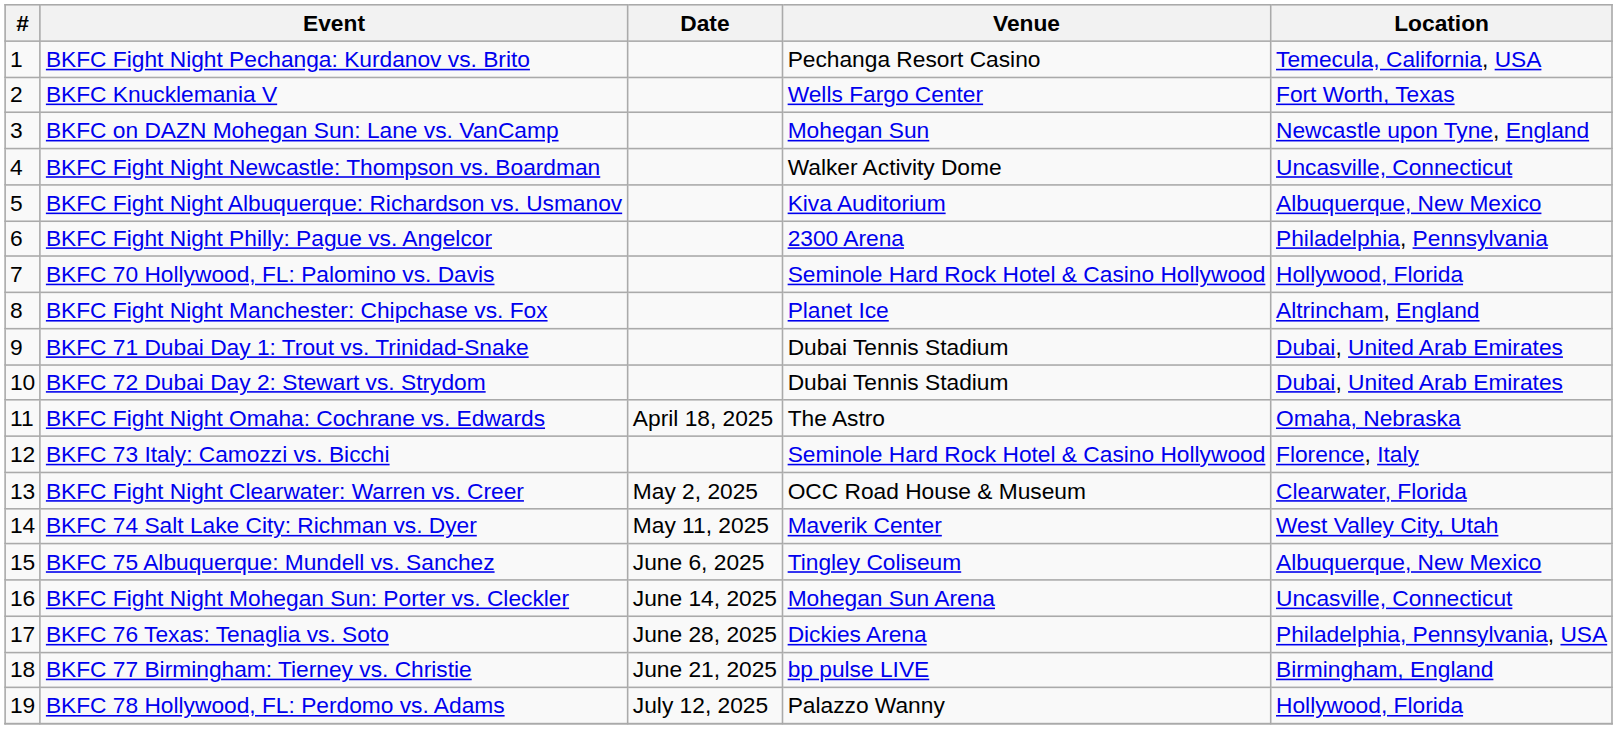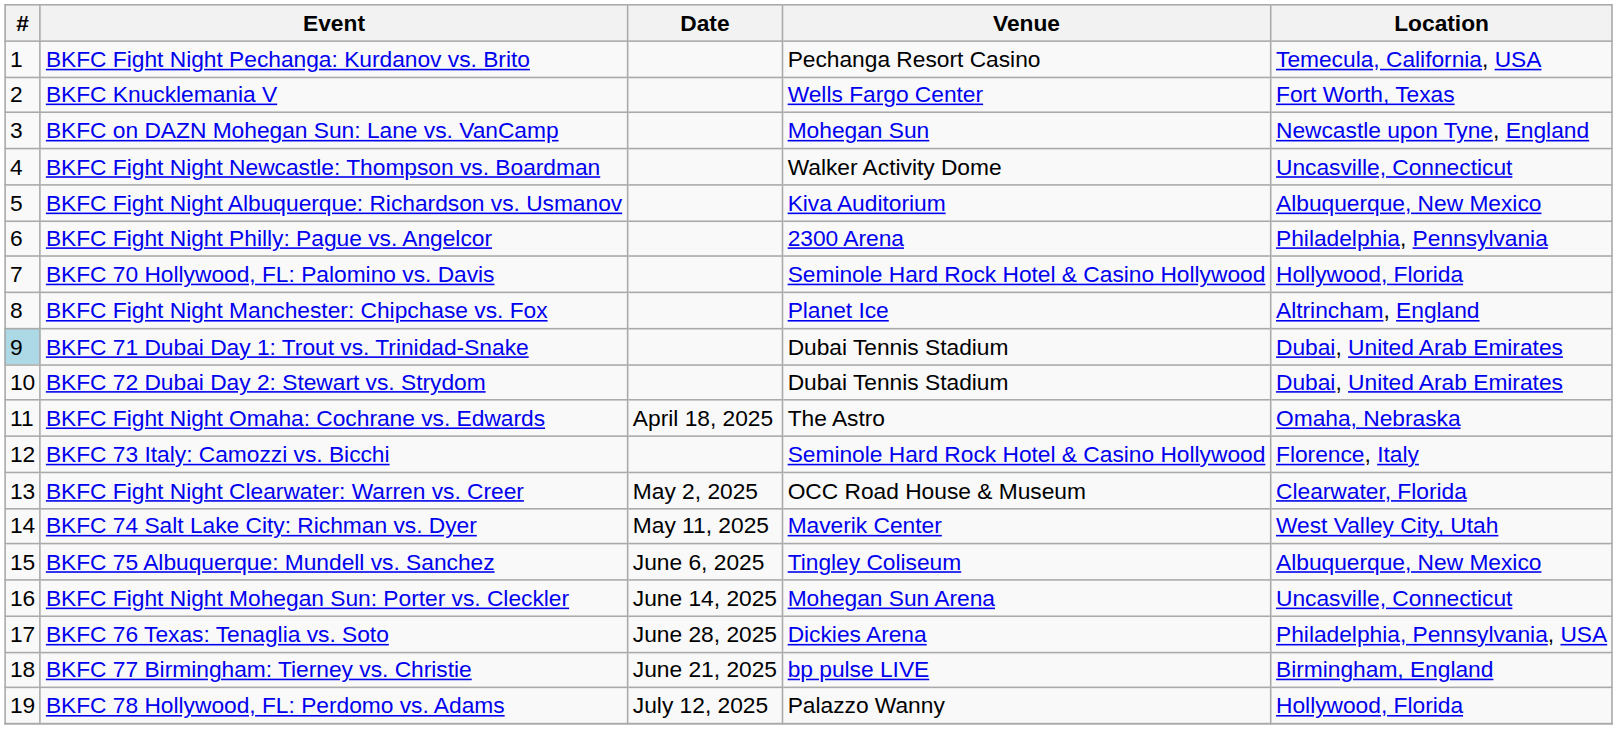(16, 347) no background -> (16, 347) lightblue background
